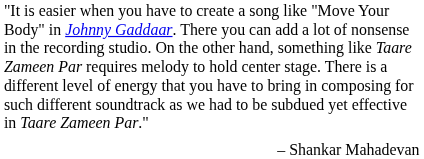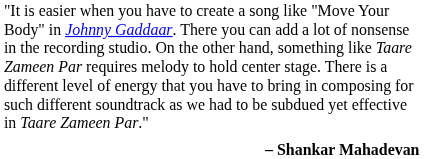(346, 150) normal -> (340, 150) bold
